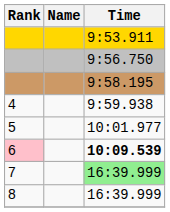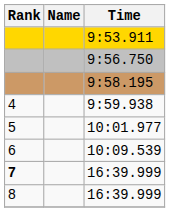(12, 151) pink background -> (12, 151) no background
(124, 151) bold -> (124, 151) normal
(12, 173) normal -> (12, 173) bold
(124, 173) lightgreen background -> (124, 173) no background
